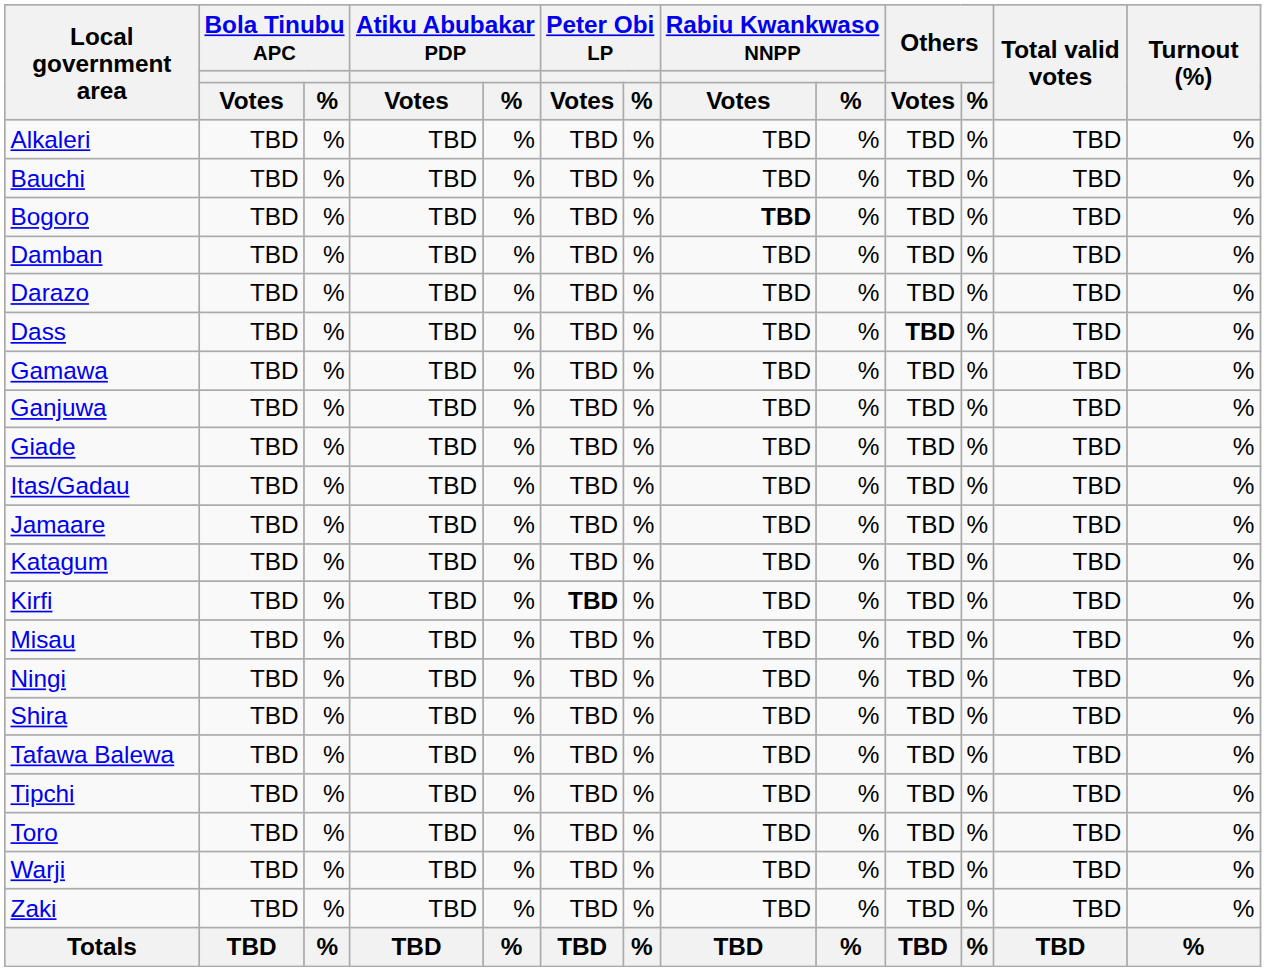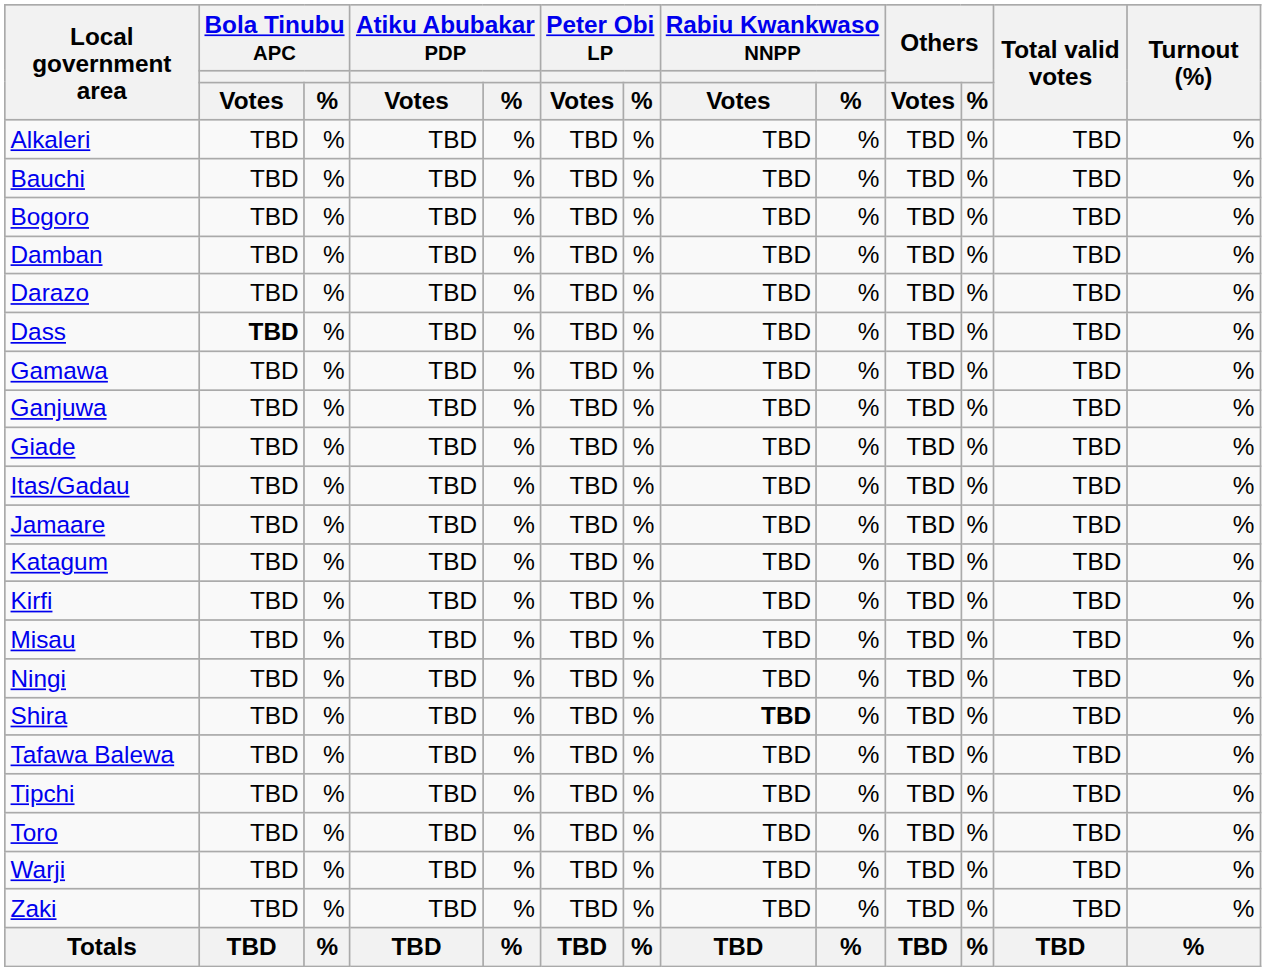(786, 217) bold -> (787, 217) normal
(274, 332) normal -> (274, 332) bold
(930, 332) bold -> (931, 332) normal
(593, 601) bold -> (594, 601) normal
(787, 717) normal -> (786, 717) bold
